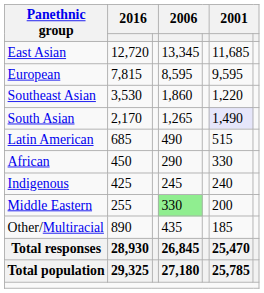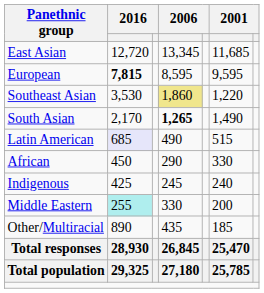(126, 74) normal -> (126, 74) bold
(177, 96) no background -> (177, 96) khaki background
(177, 118) normal -> (177, 118) bold
(227, 118) lavender background -> (227, 118) no background
(121, 140) no background -> (121, 140) lavender background
(121, 205) no background -> (121, 205) paleturquoise background
(172, 205) lightgreen background -> (172, 205) no background
